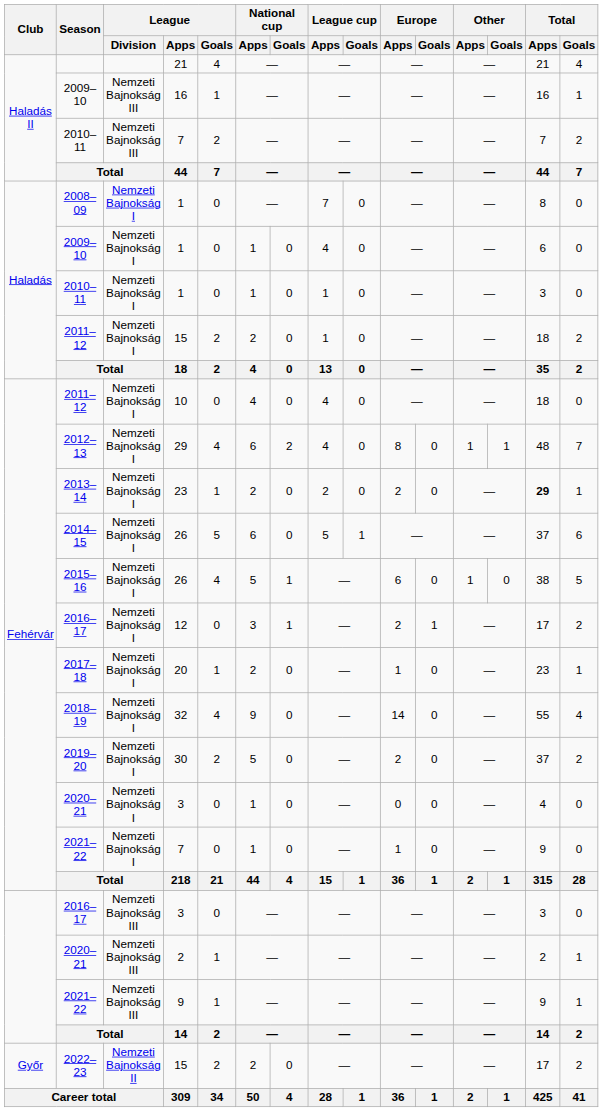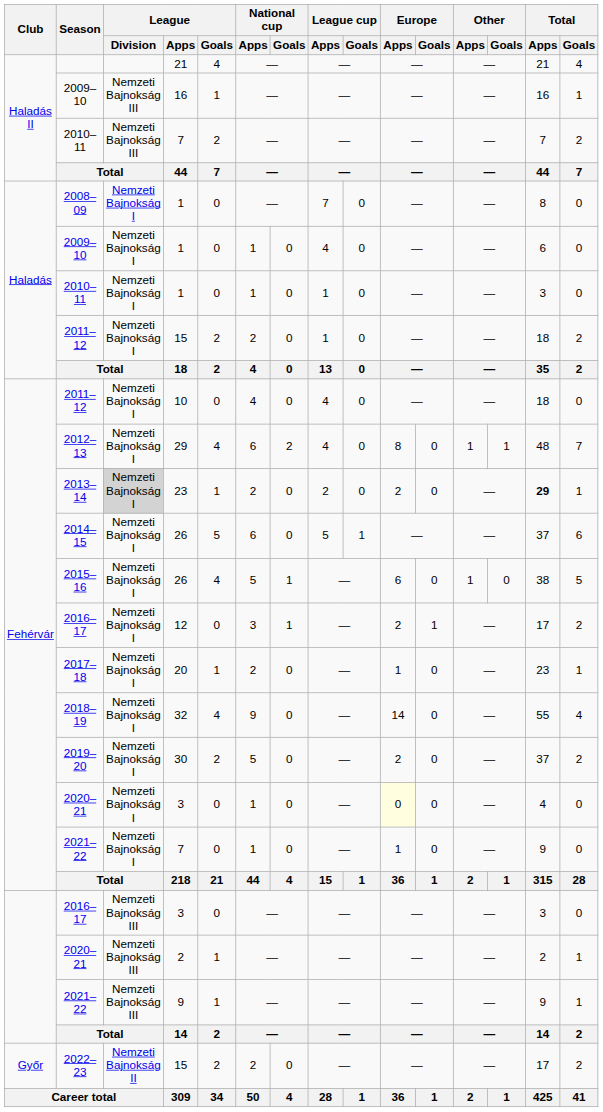(133, 491) no background -> (133, 491) lightgrey background
(398, 804) no background -> (398, 804) lightyellow background
